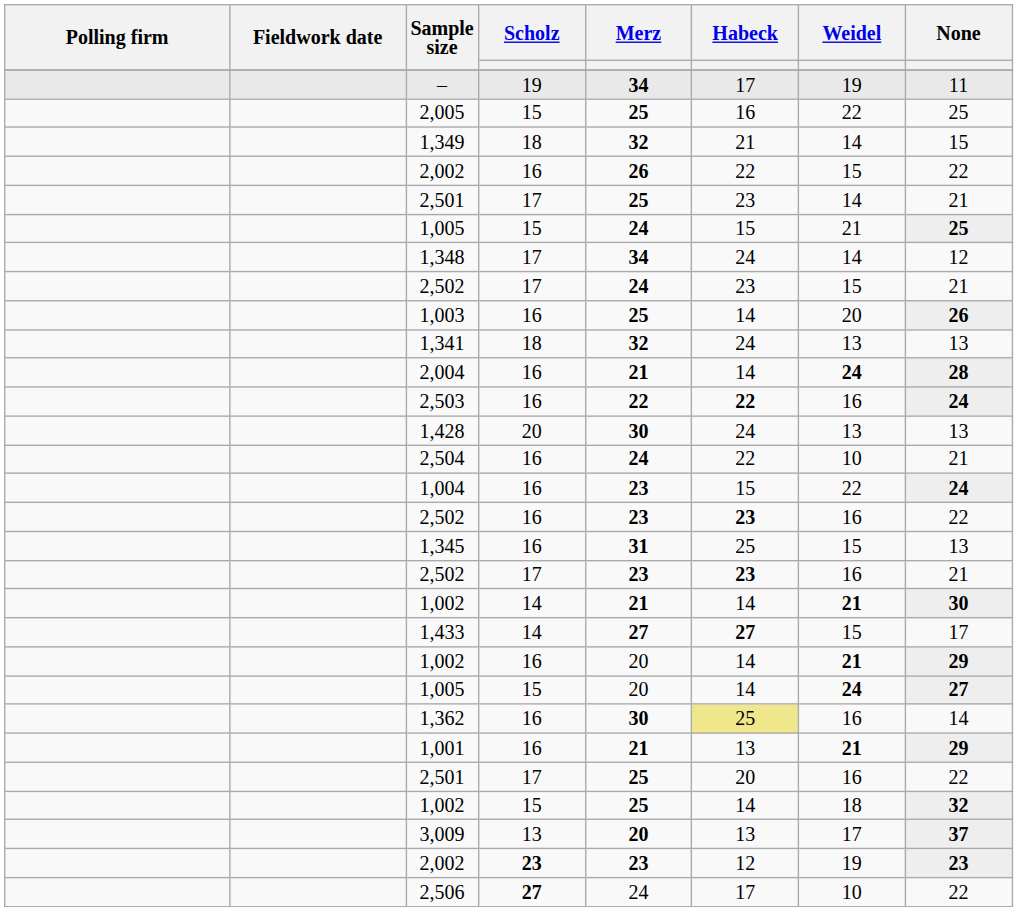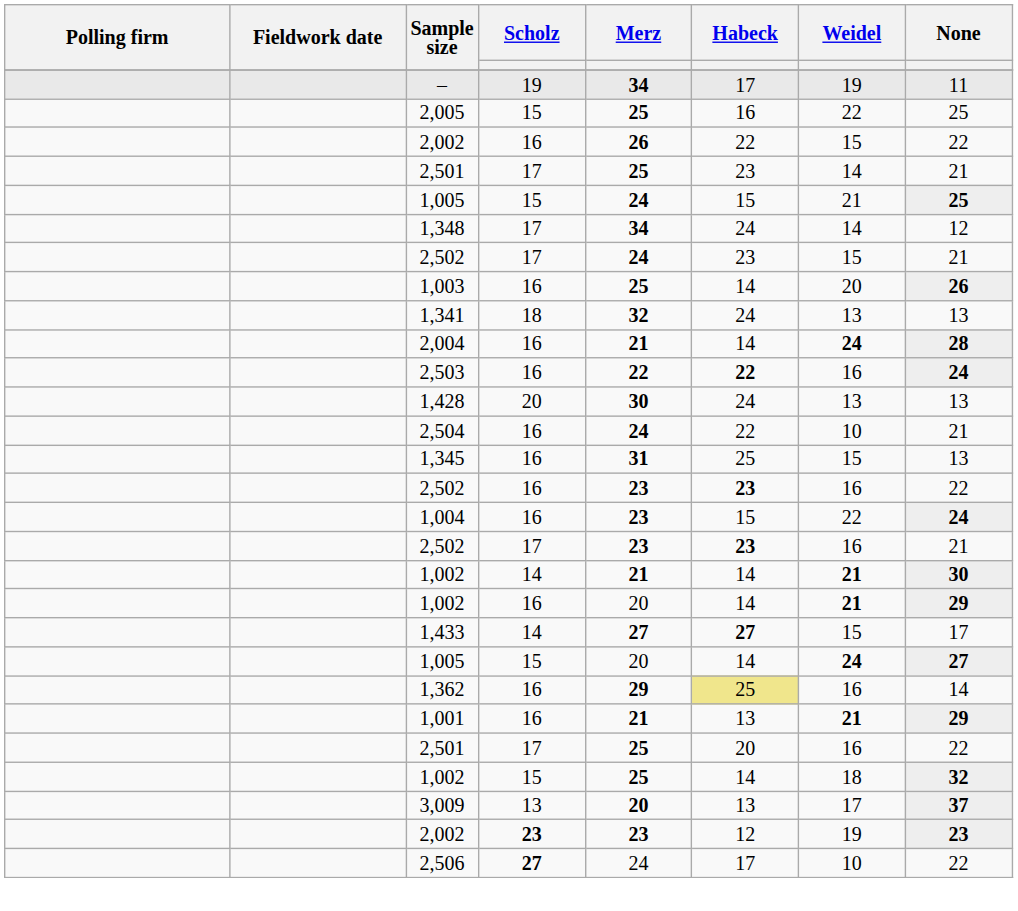- row: (442, 142)
rows swapped: (442, 546) <-> (442, 488)
rows swapped: (442, 632) <-> (442, 661)
(638, 719) 30 -> (638, 690) 29
